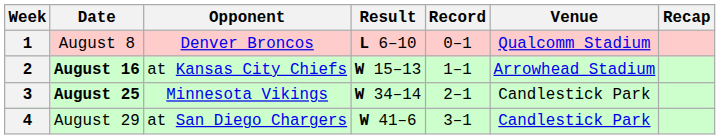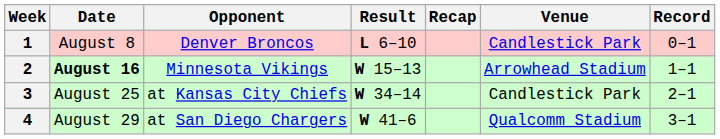columns swapped: (457, 18) <-> (687, 18)
(574, 43) Qualcomm Stadium -> (565, 43) Candlestick Park
(247, 69) at Kansas City Chiefs -> (247, 69) Minnesota Vikings
(97, 95) bold -> (97, 95) normal
(247, 95) Minnesota Vikings -> (247, 95) at Kansas City Chiefs
(574, 121) Candlestick Park -> (565, 121) Qualcomm Stadium
